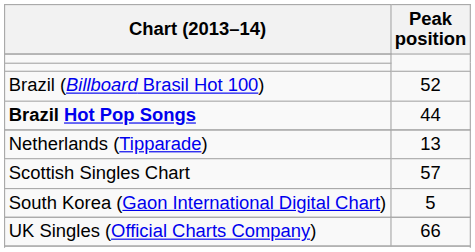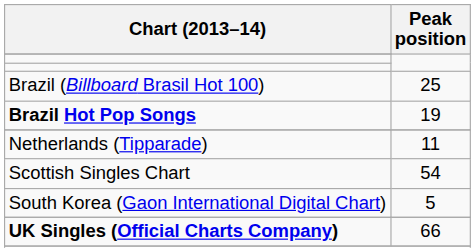(430, 85) 52 -> (430, 85) 25
(430, 115) 44 -> (430, 115) 19
(430, 144) 13 -> (430, 144) 11
(430, 173) 57 -> (430, 173) 54
(163, 231) normal -> (173, 231) bold
